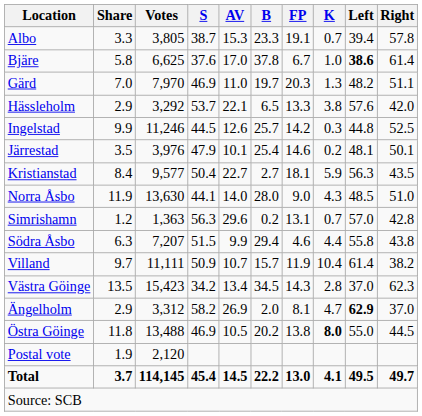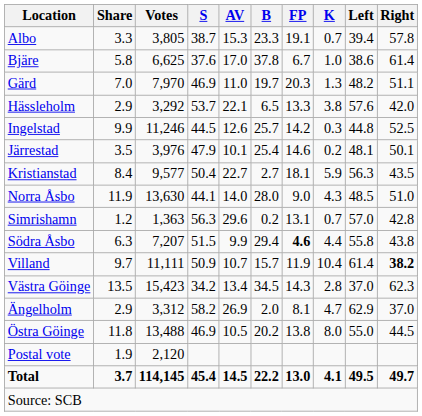(361, 60) bold -> (361, 60) normal
(301, 241) normal -> (301, 241) bold
(402, 264) normal -> (402, 264) bold
(361, 309) bold -> (361, 309) normal
(333, 331) bold -> (333, 331) normal
